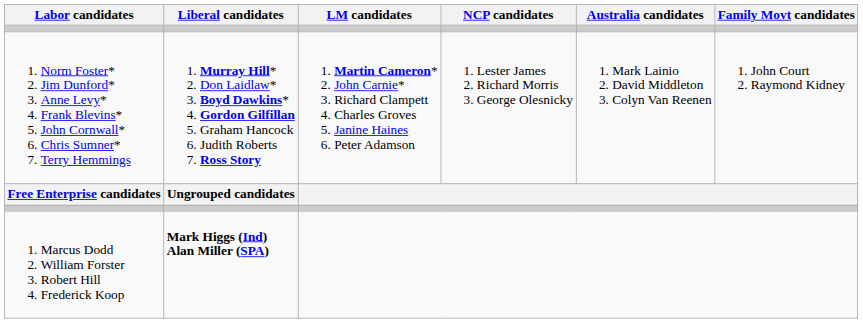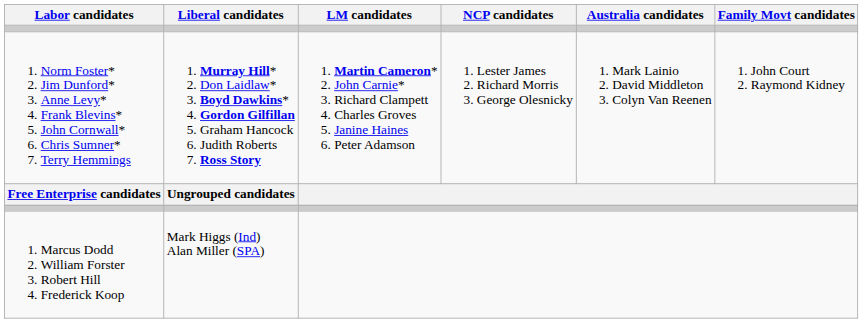(218, 244) bold -> (216, 244) normal
